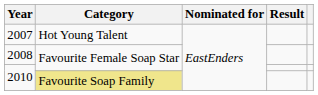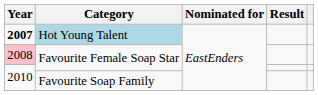(20, 34) normal -> (20, 34) bold
(83, 34) no background -> (83, 34) lightblue background
(20, 54) no background -> (20, 54) pink background
(96, 80) khaki background -> (96, 80) no background
